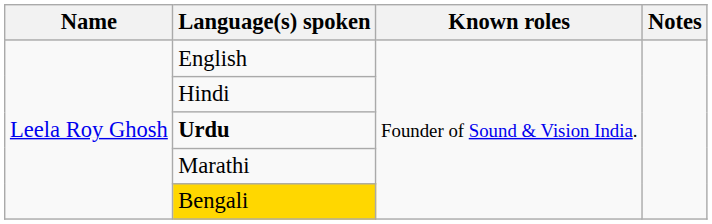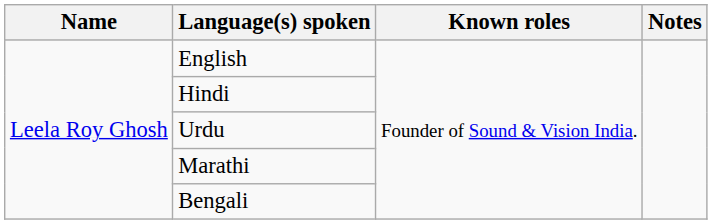(204, 129) bold -> (201, 129) normal
(213, 201) gold background -> (213, 201) no background
